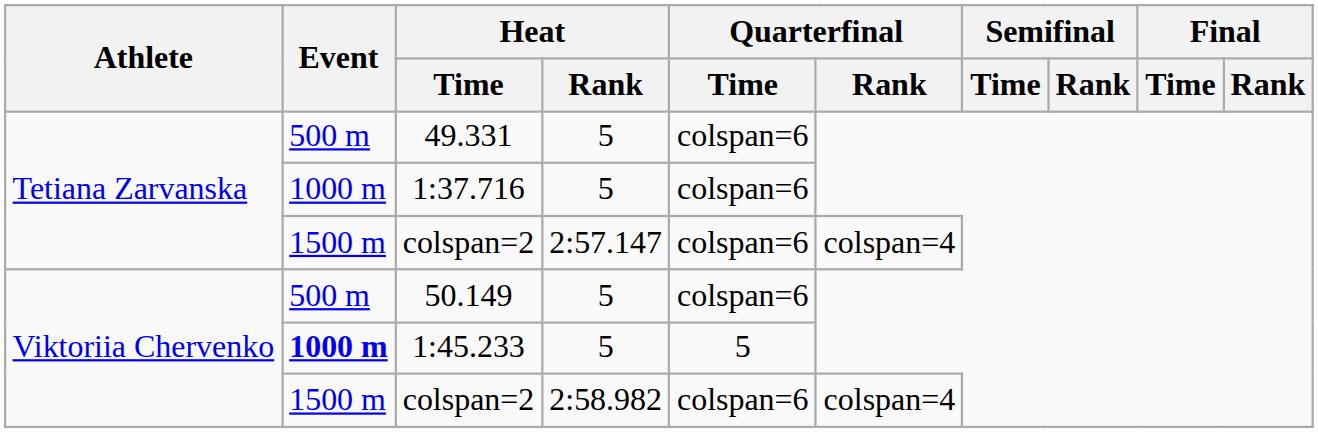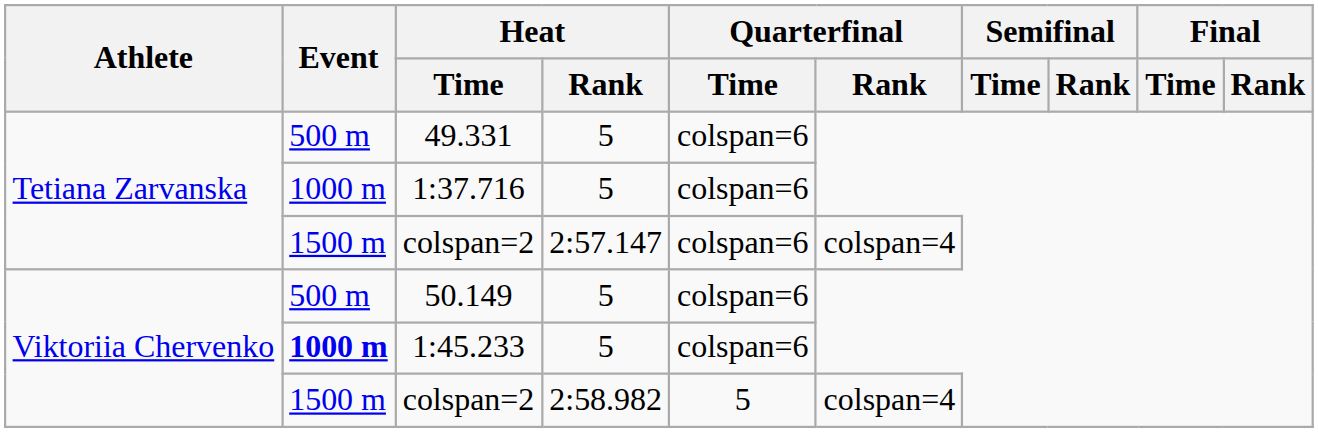(743, 347) 5 -> (743, 347) colspan=6
(743, 400) colspan=6 -> (743, 400) 5
